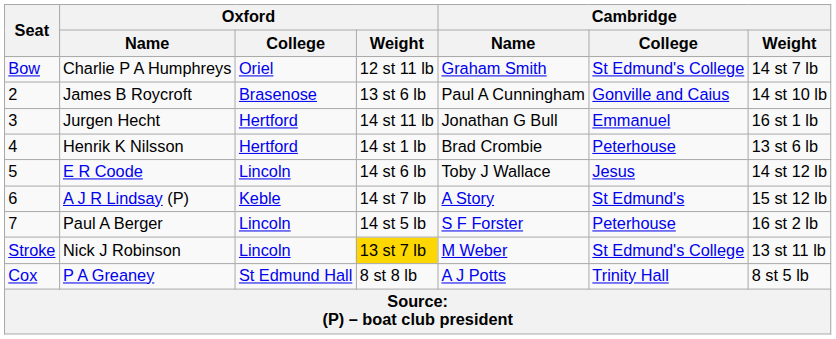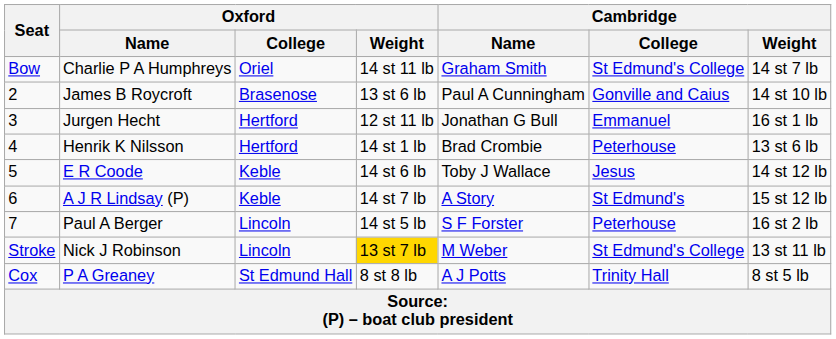(397, 69) 12 st 11 lb -> (397, 69) 14 st 11 lb
(397, 120) 14 st 11 lb -> (397, 120) 12 st 11 lb
(265, 172) Lincoln -> (260, 172) Keble
